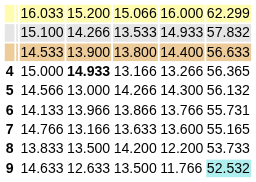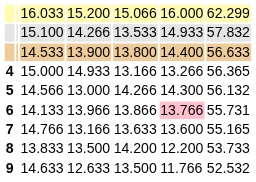(89, 71) bold -> (89, 71) normal
(182, 110) no background -> (182, 110) pink background
(228, 168) paleturquoise background -> (228, 168) no background
